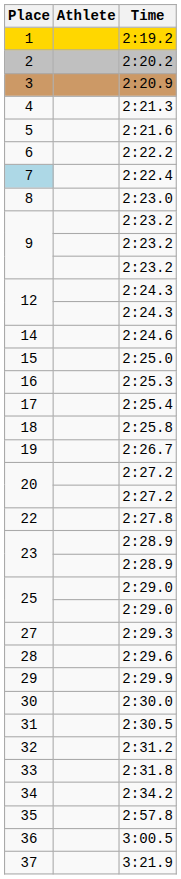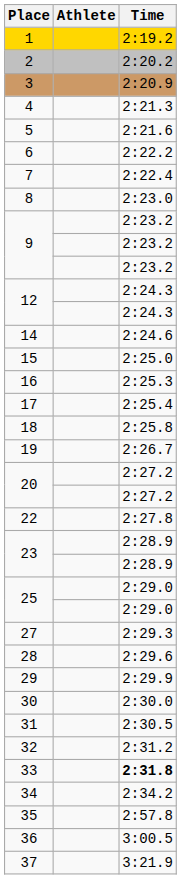(29, 176) lightblue background -> (29, 176) no background
(148, 771) normal -> (148, 771) bold
